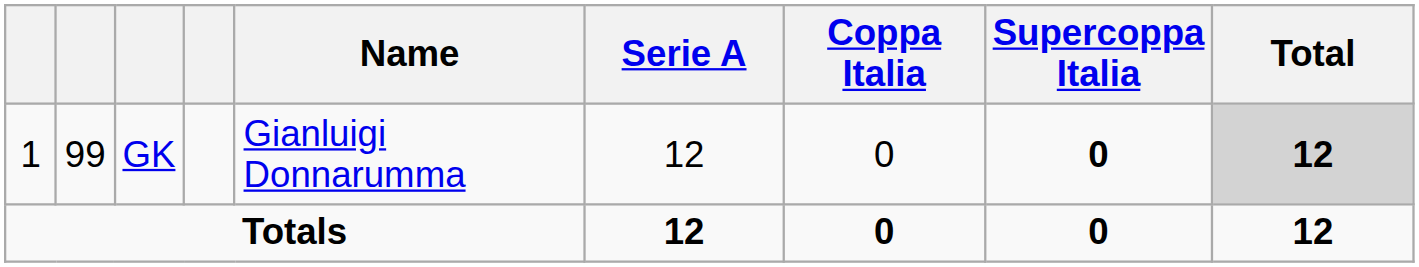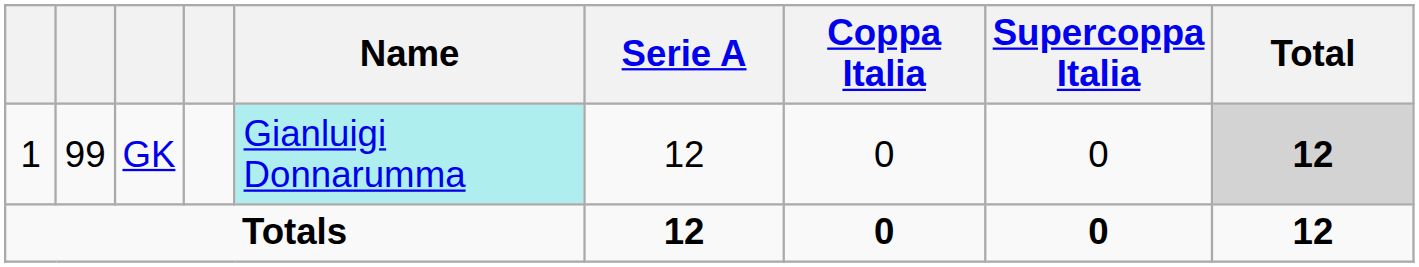(355, 153) no background -> (355, 153) paleturquoise background
(1099, 153) bold -> (1099, 153) normal
